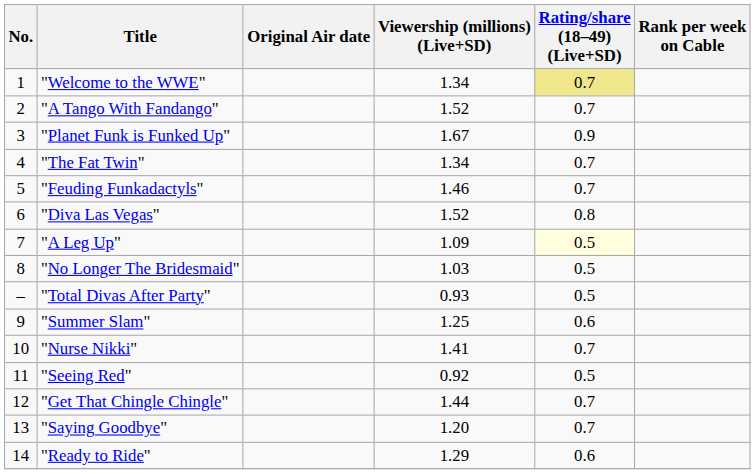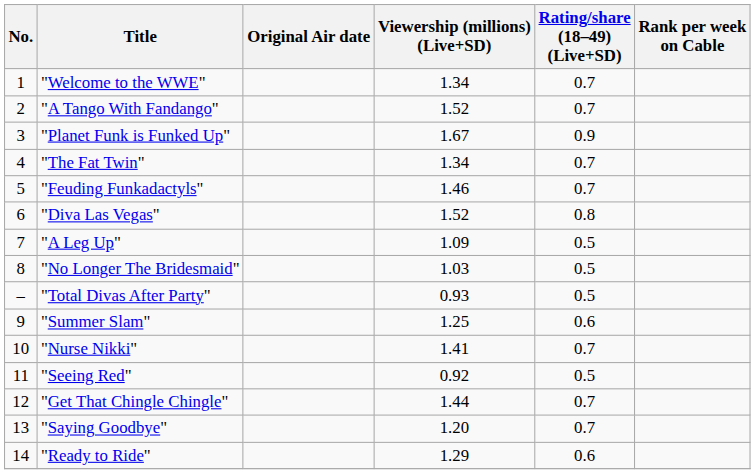(585, 82) khaki background -> (585, 82) no background
(585, 242) lightyellow background -> (585, 242) no background
